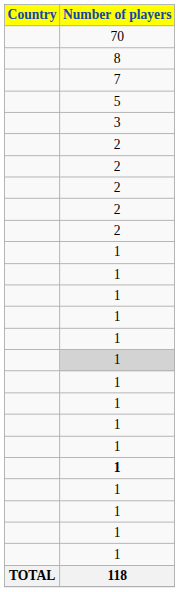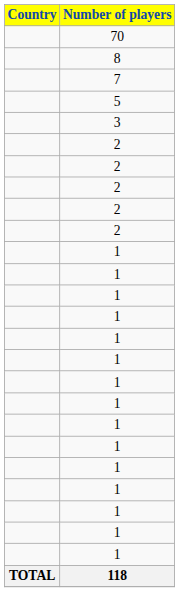(117, 360) lightgrey background -> (117, 360) no background
(117, 468) bold -> (117, 468) normal
